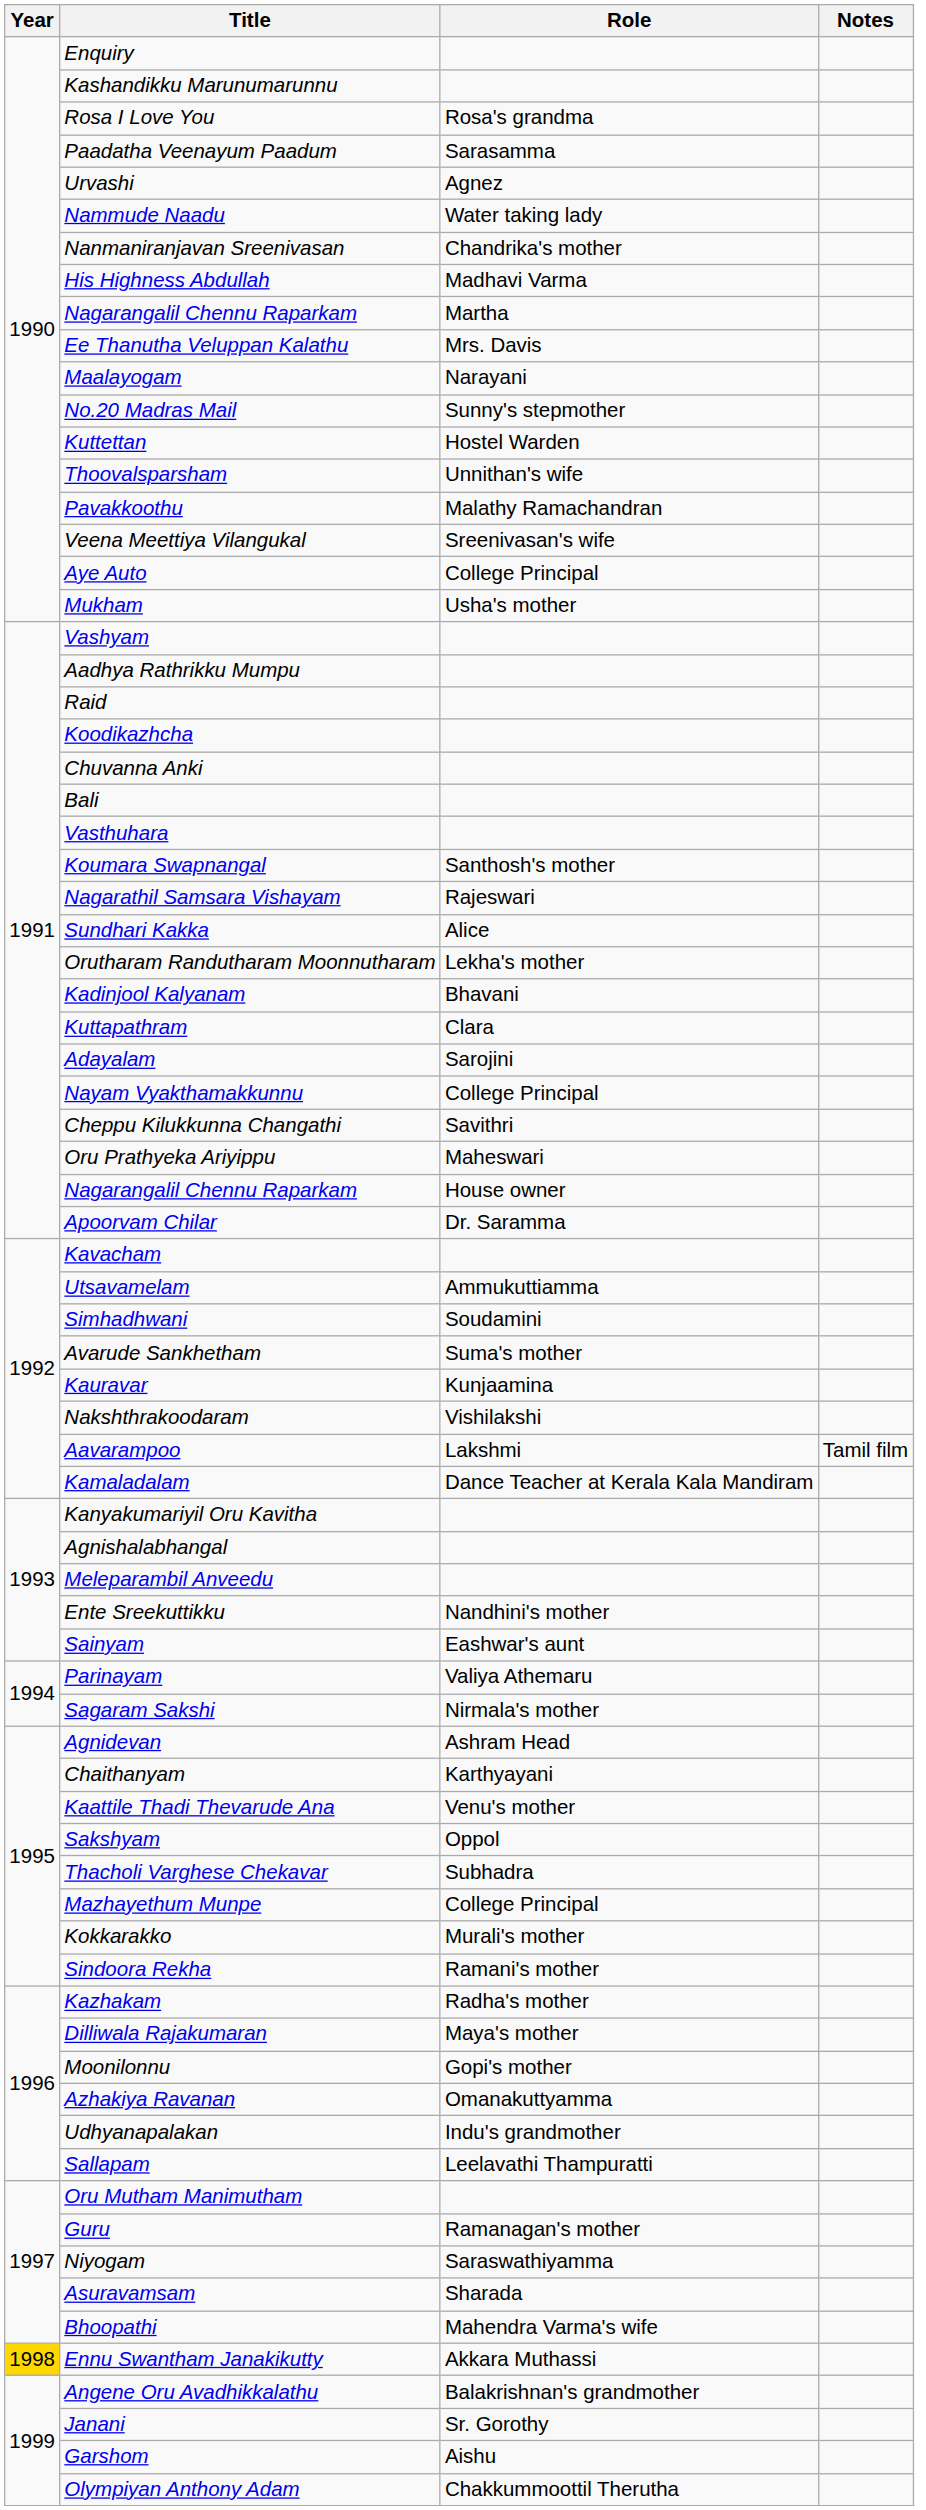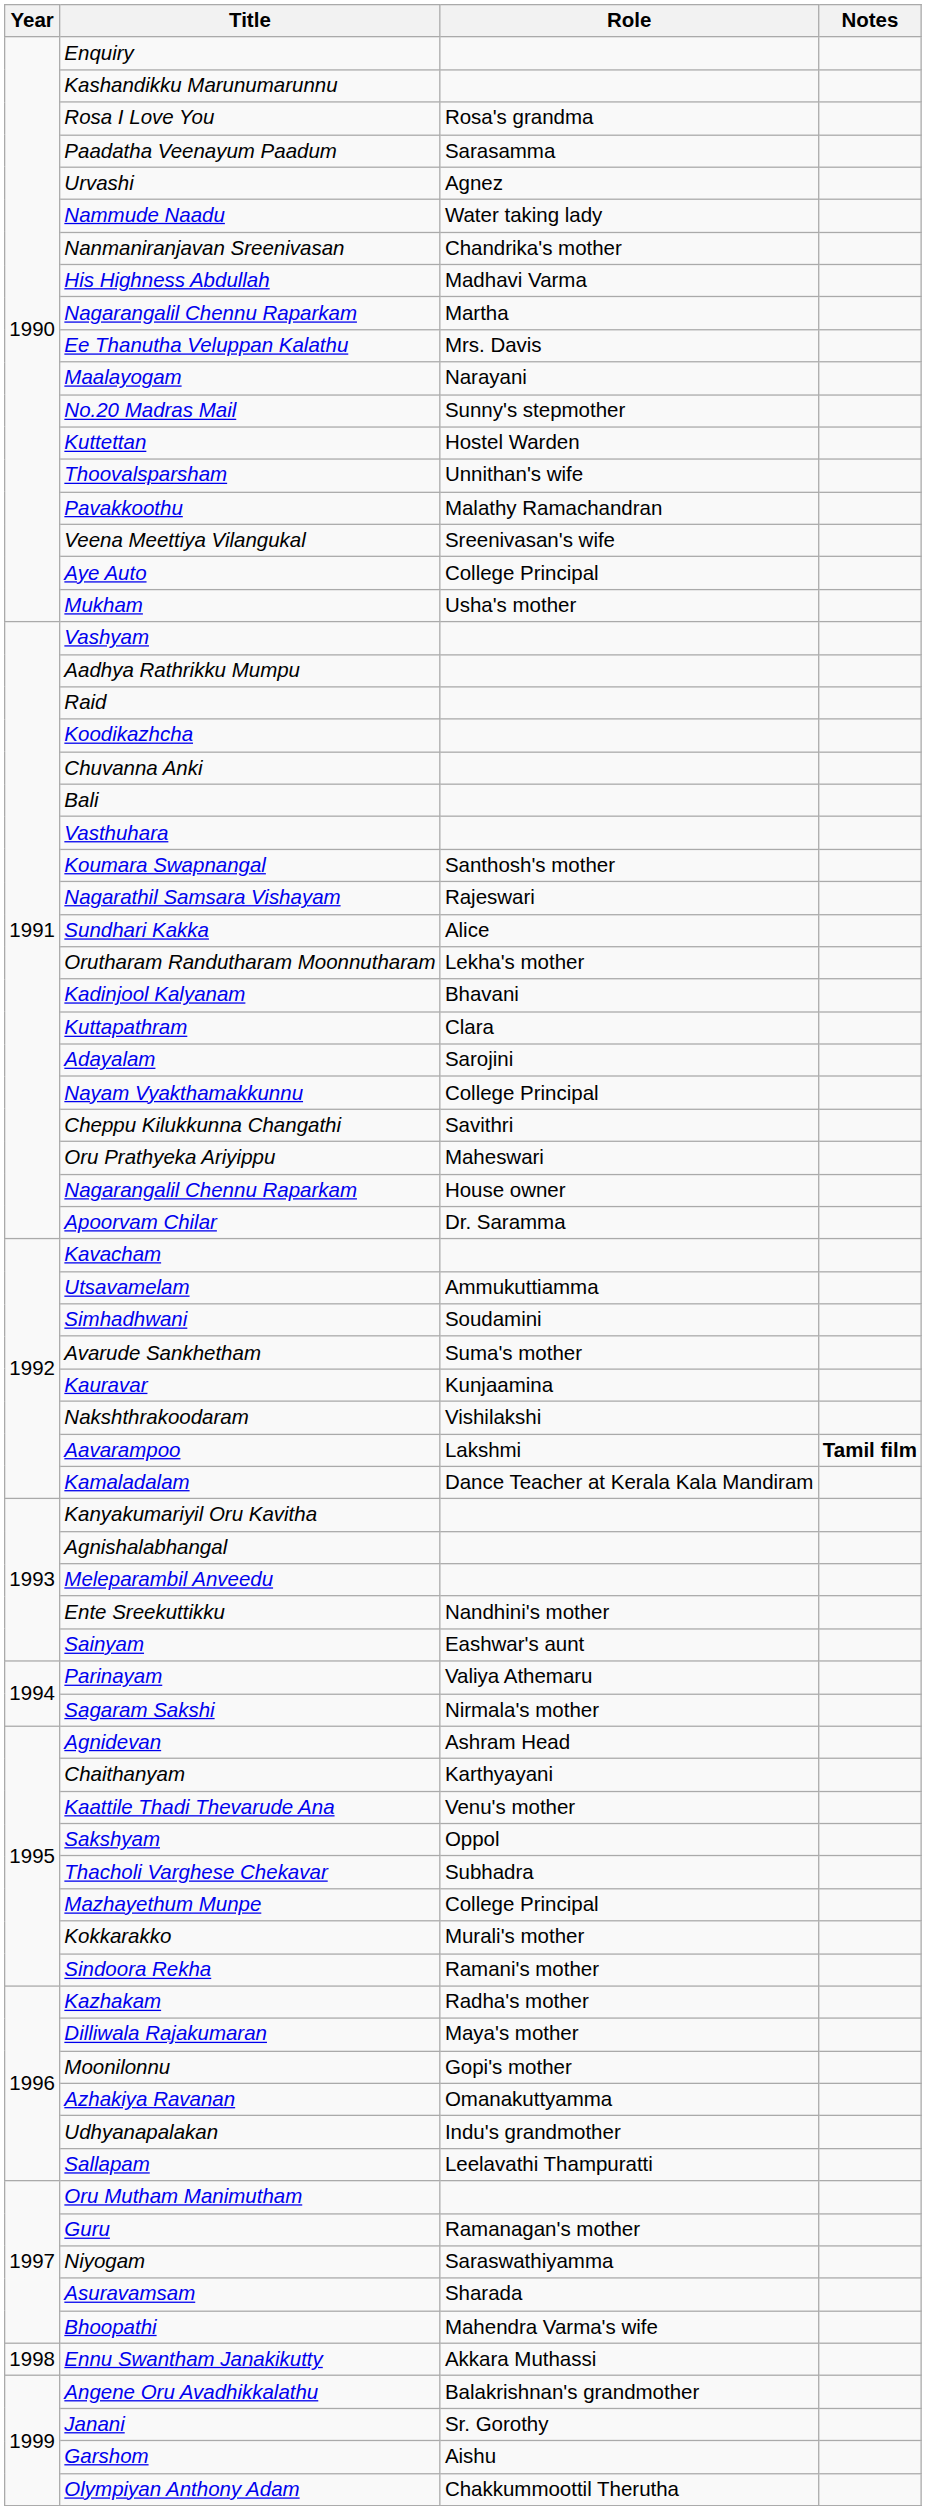(865, 1449) normal -> (870, 1449) bold
(32, 2359) gold background -> (32, 2359) no background
